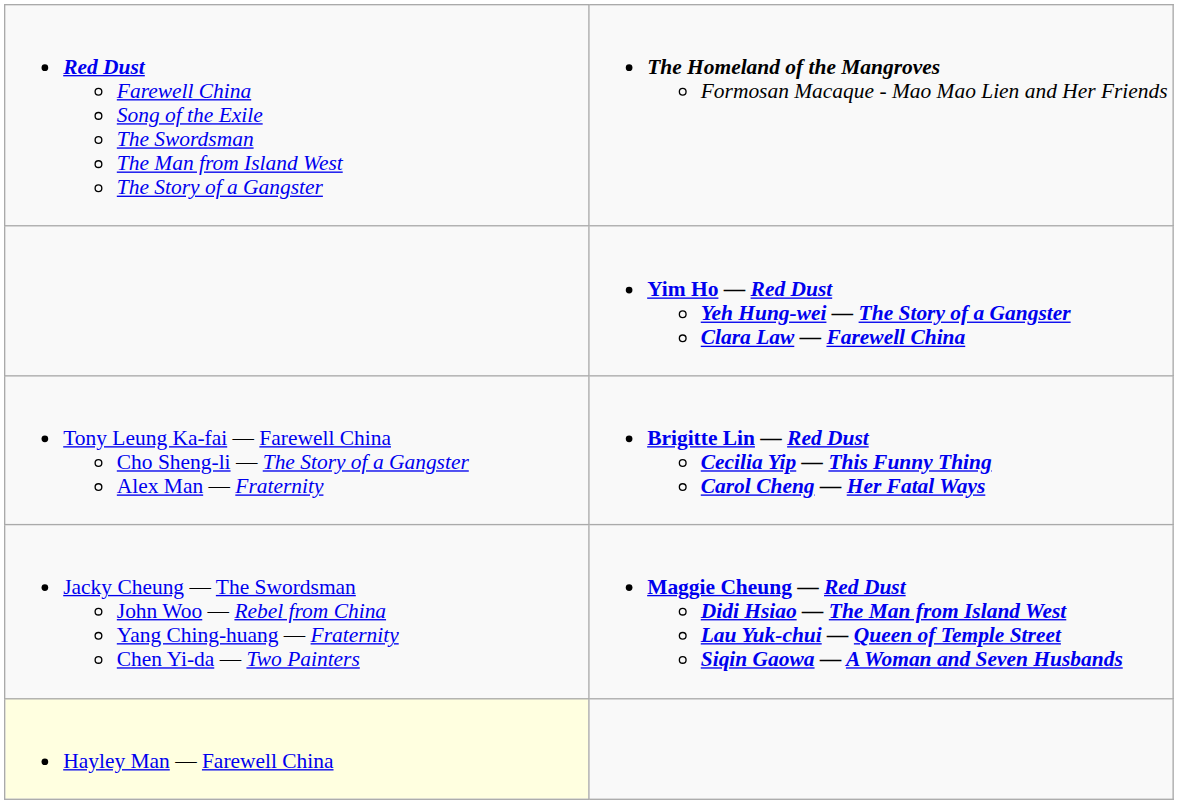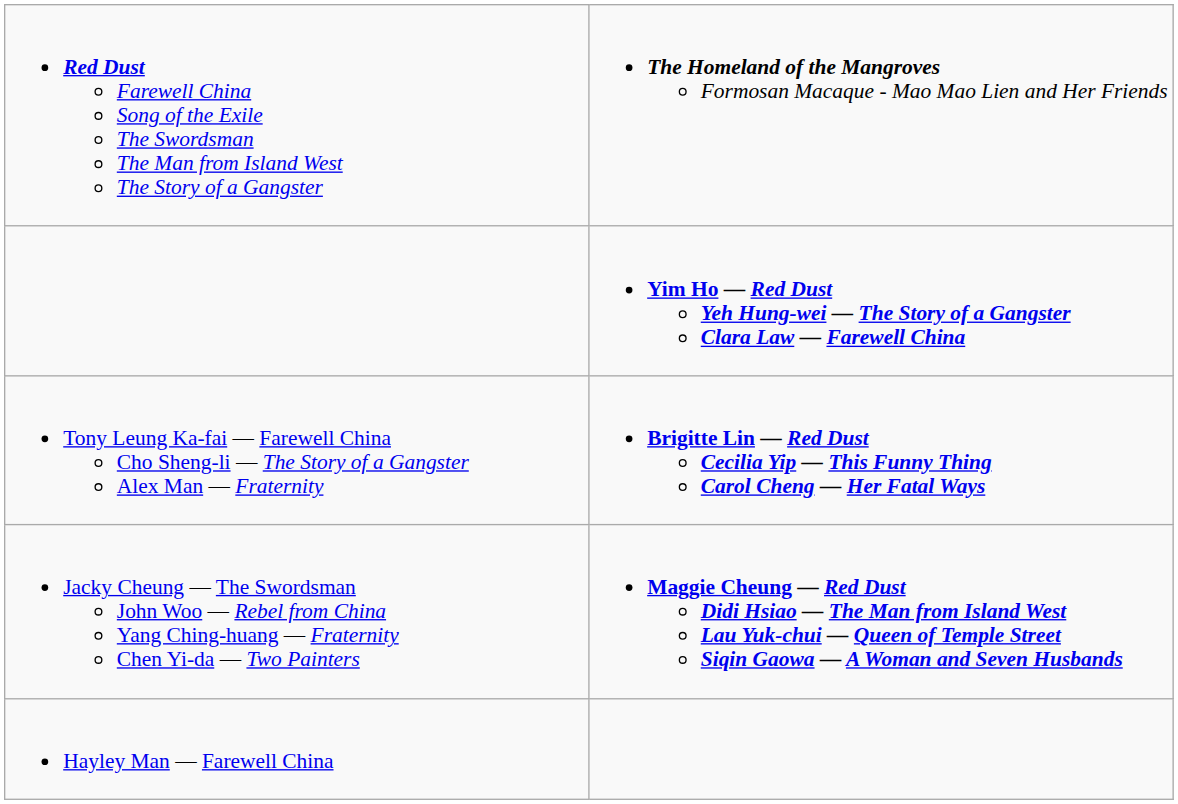(297, 761) lightyellow background -> (297, 761) no background
